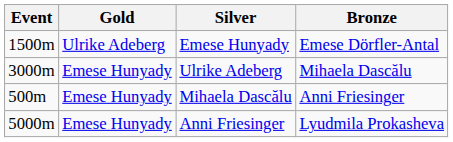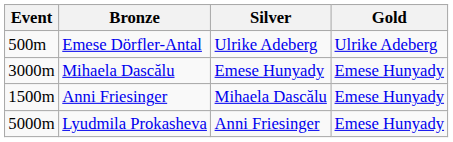columns swapped: (117, 17) <-> (372, 17)
(31, 44) 1500m -> (27, 44) 500m
(234, 44) Emese Hunyady -> (266, 44) Ulrike Adeberg
(231, 70) Ulrike Adeberg -> (269, 70) Emese Hunyady
(27, 96) 500m -> (31, 96) 1500m
